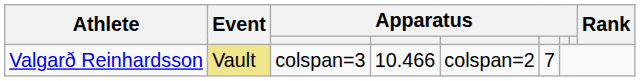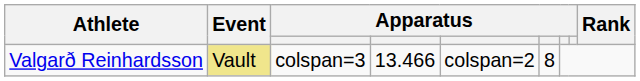(405, 61) 10.466 -> (405, 61) 13.466
(550, 61) 7 -> (550, 61) 8
